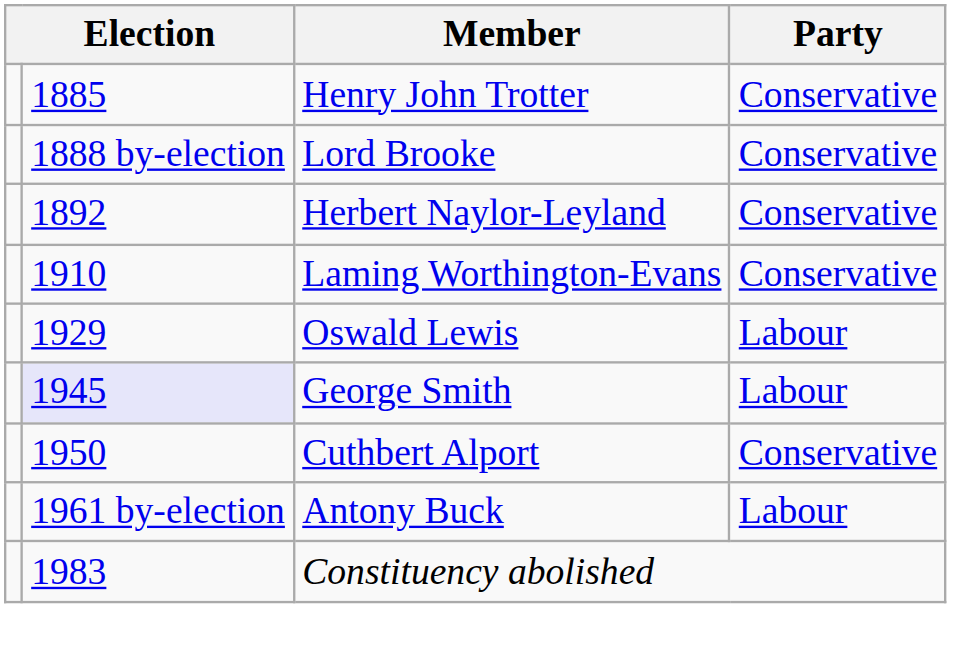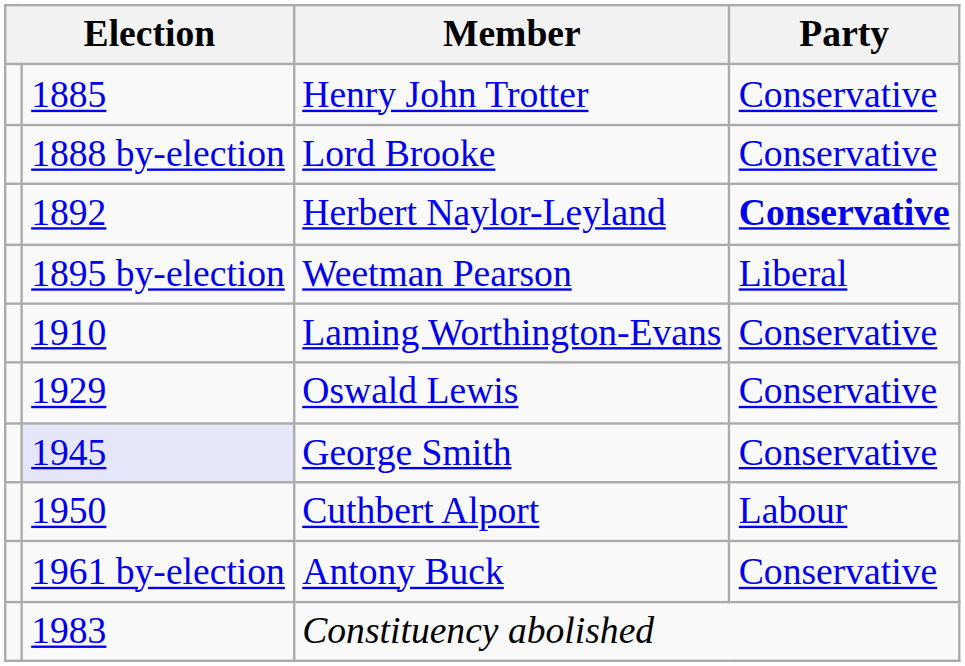(838, 213) normal -> (844, 213) bold
+ row: (437, 272)
(793, 332) Labour -> (838, 392) Conservative
(793, 392) Labour -> (838, 451) Conservative
(838, 451) Conservative -> (793, 511) Labour
(793, 511) Labour -> (838, 570) Conservative
